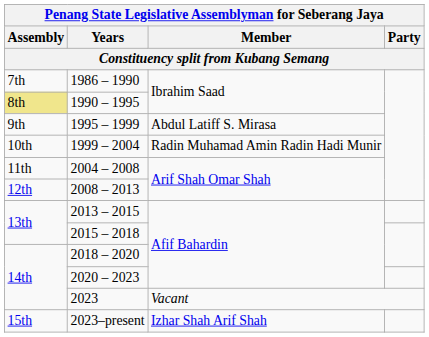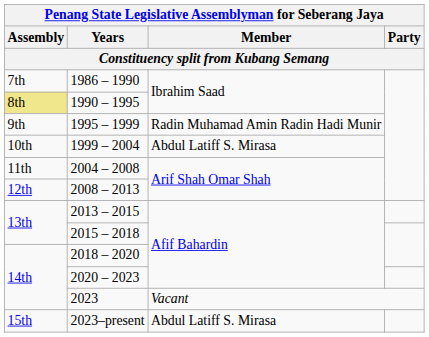(214, 124) Abdul Latiff S. Mirasa -> (266, 124) Radin Muhamad Amin Radin Hadi Munir
(266, 146) Radin Muhamad Amin Radin Hadi Munir -> (214, 146) Abdul Latiff S. Mirasa
(209, 320) Izhar Shah Arif Shah -> (214, 320) Abdul Latiff S. Mirasa
